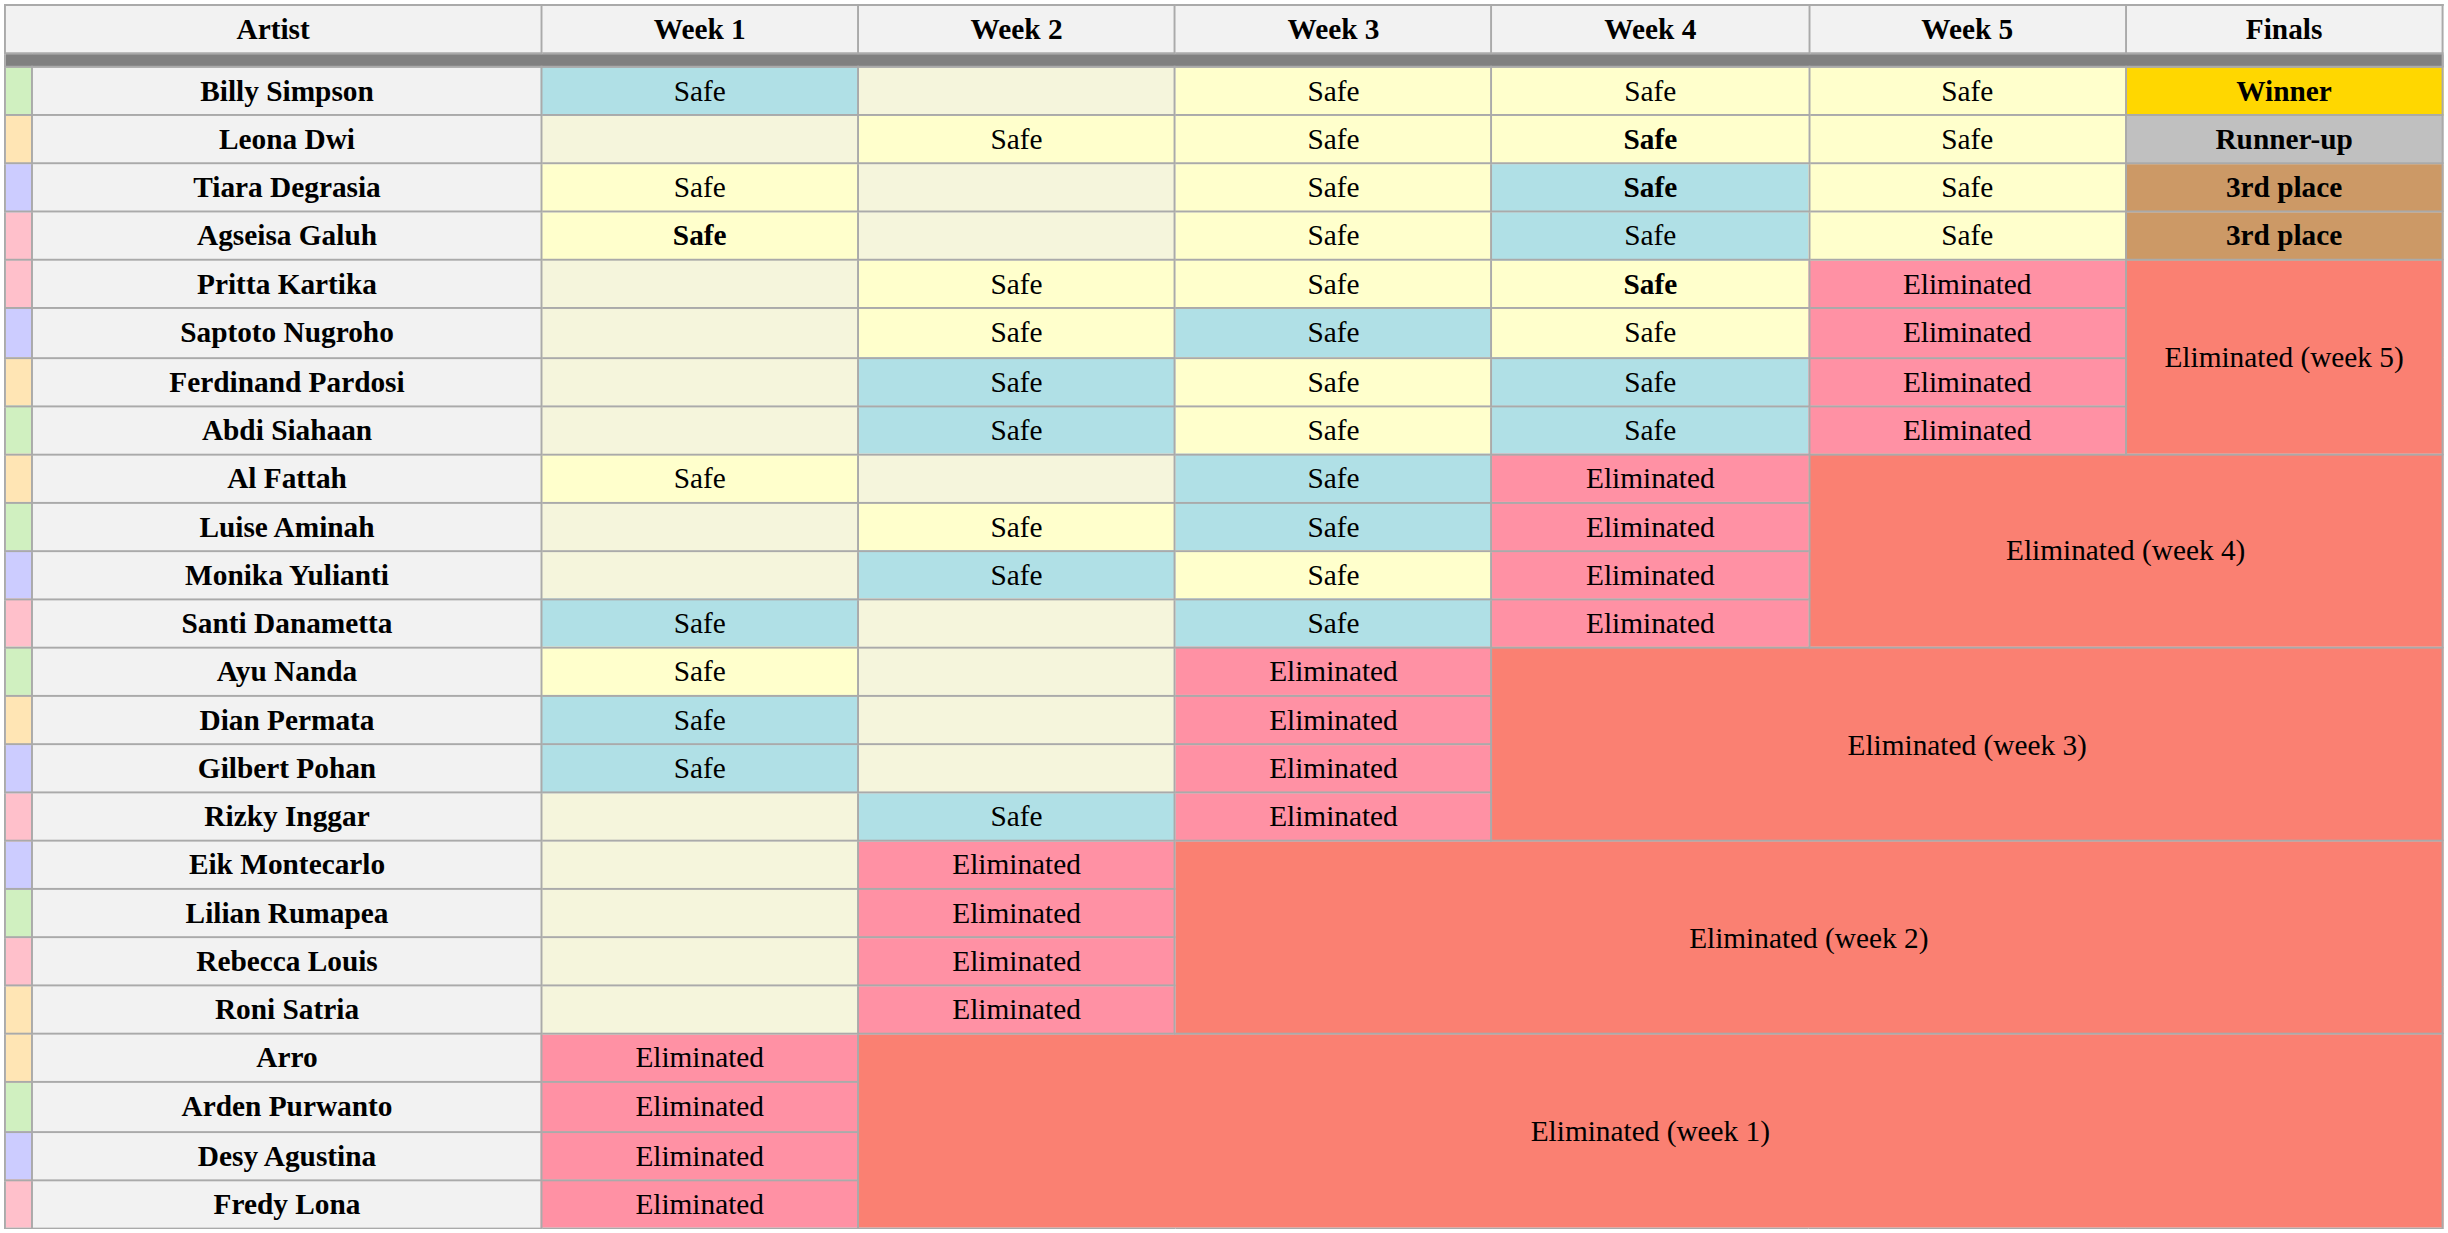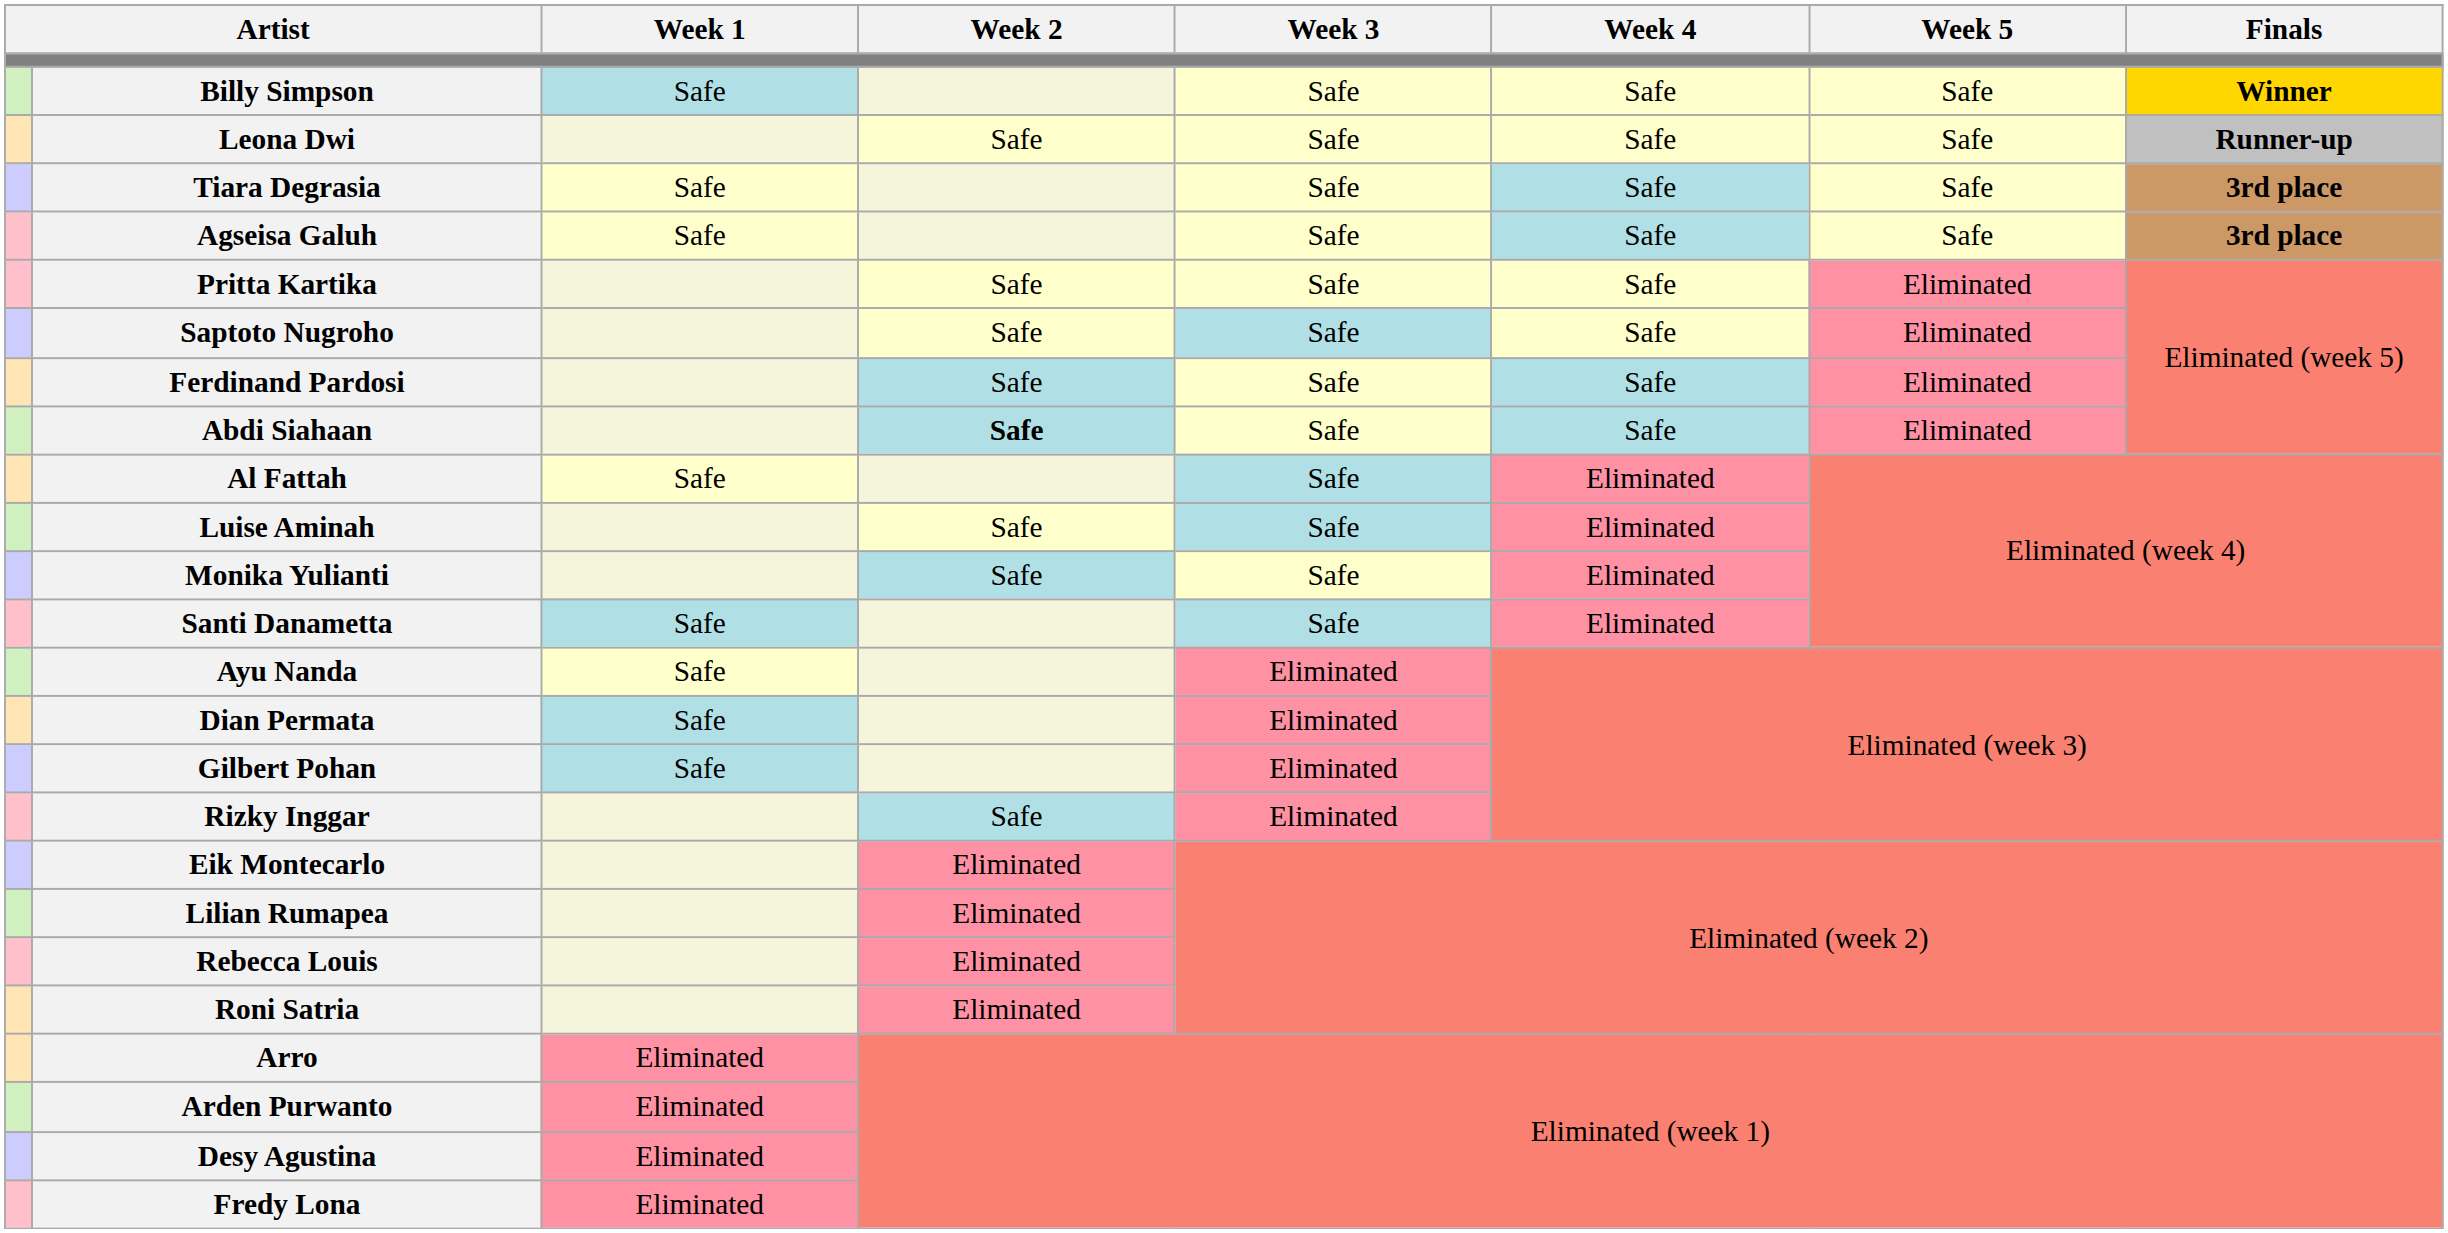(1650, 139) bold -> (1650, 139) normal
(1650, 187) bold -> (1650, 187) normal
(700, 235) bold -> (700, 235) normal
(1650, 284) bold -> (1650, 284) normal
(1017, 429) normal -> (1017, 429) bold
